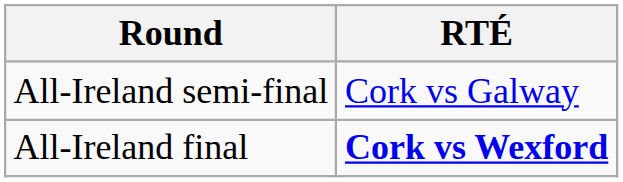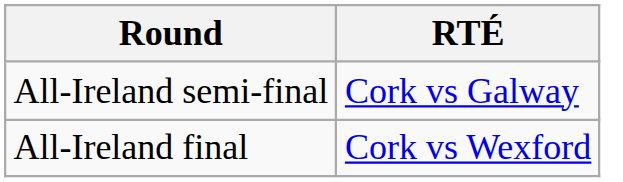(477, 147) bold -> (468, 147) normal
